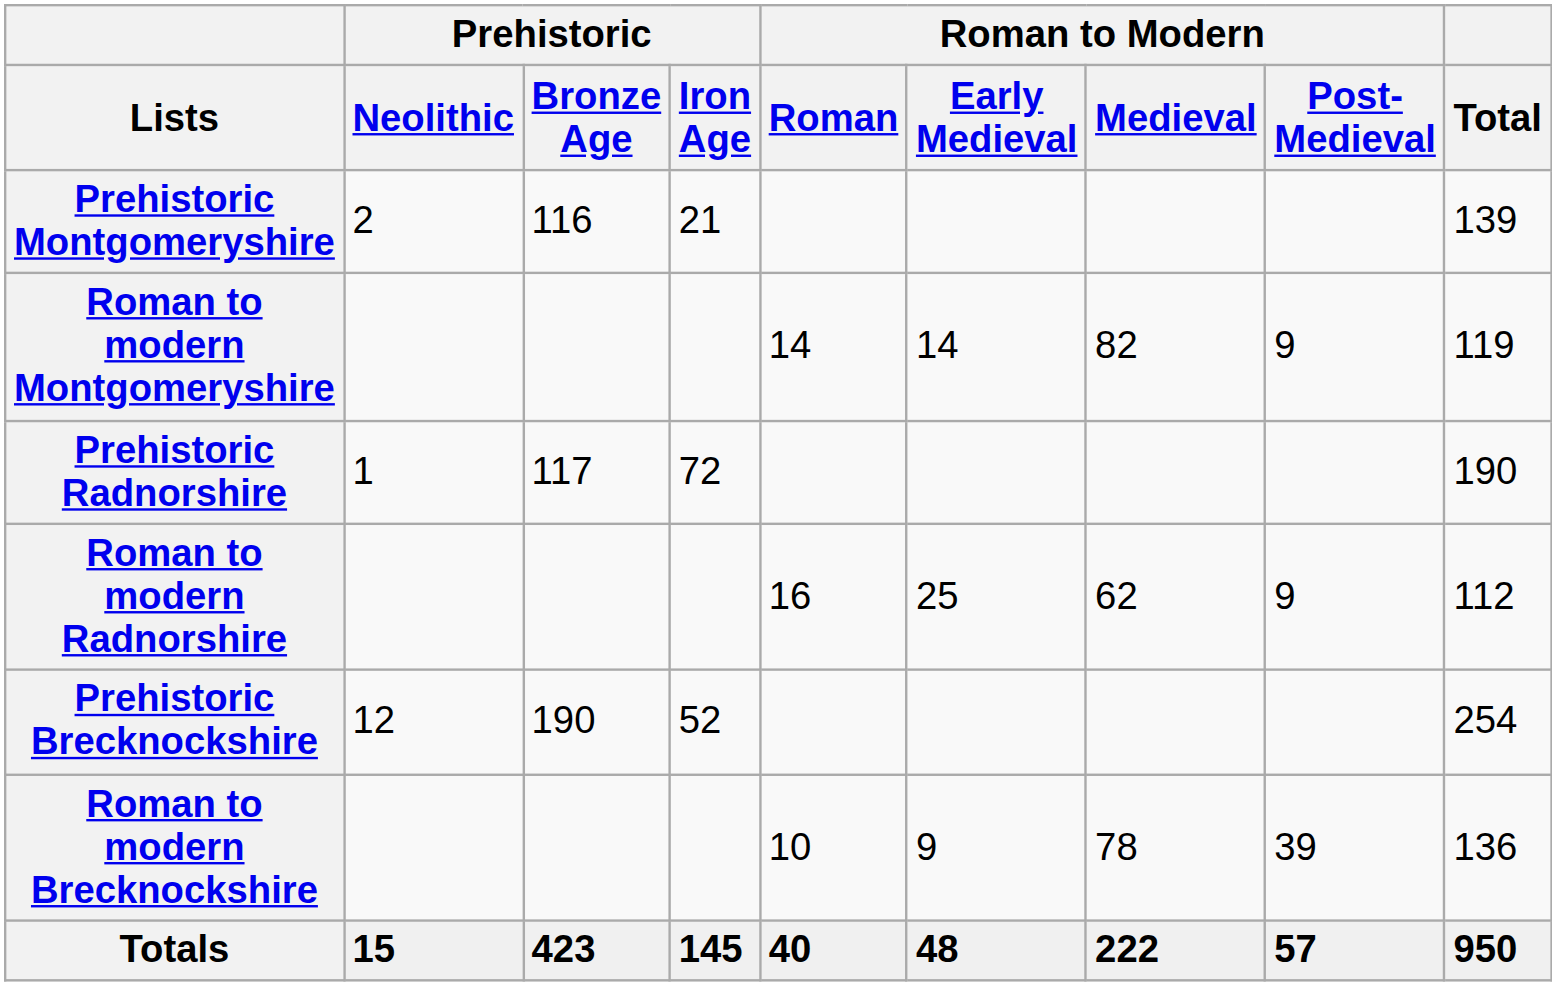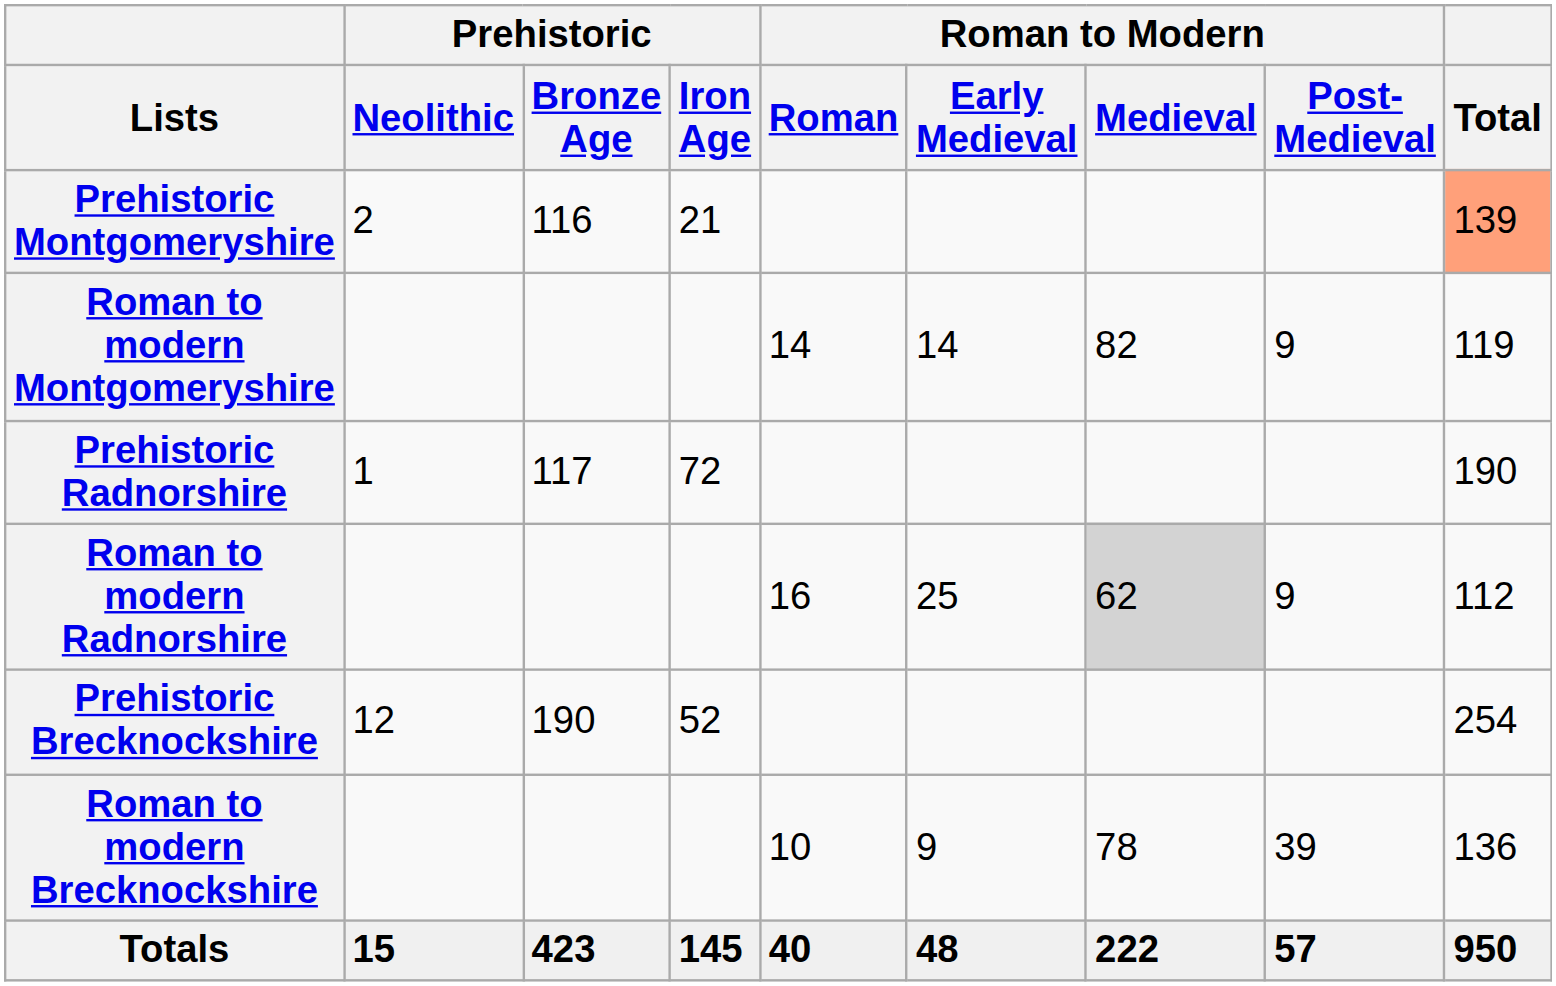(1485, 220) no background -> (1485, 220) lightsalmon background
(1116, 596) no background -> (1116, 596) lightgrey background
